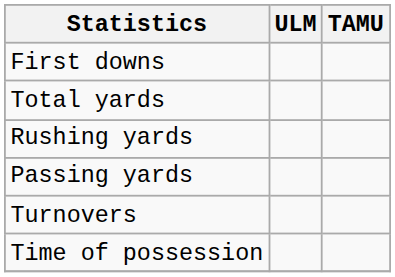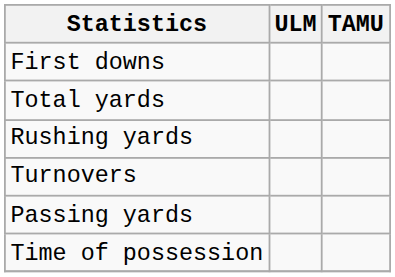rows swapped: (102, 177) <-> (74, 215)
